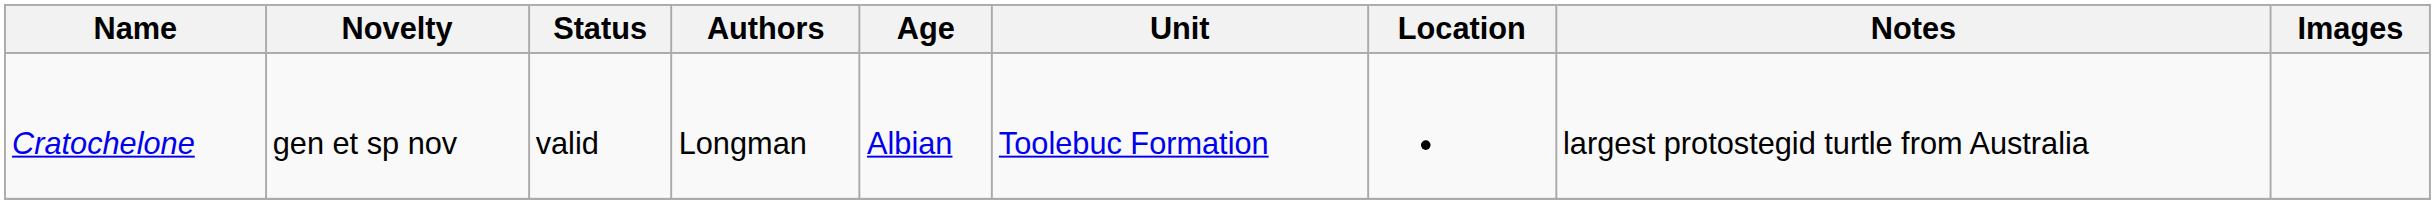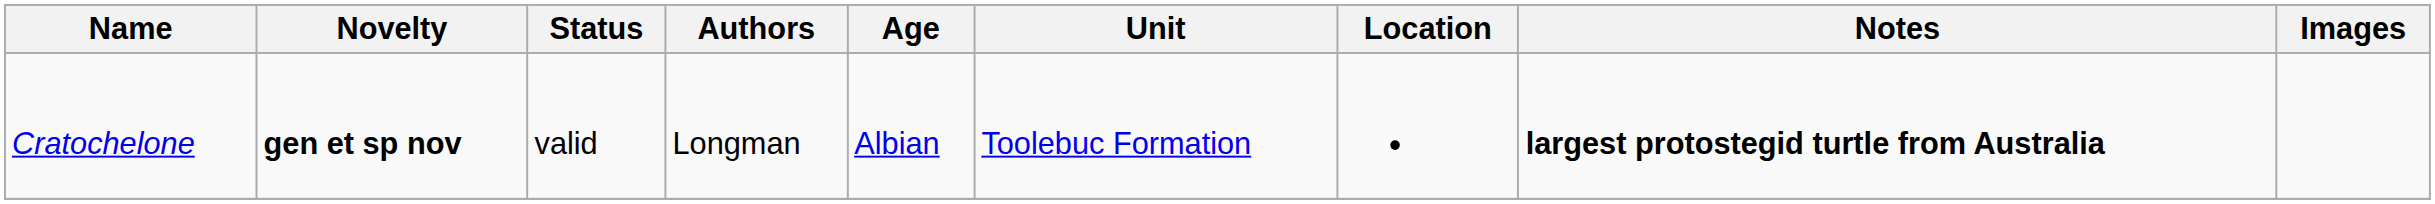(365, 142) normal -> (363, 142) bold
(1826, 142) normal -> (1815, 142) bold
